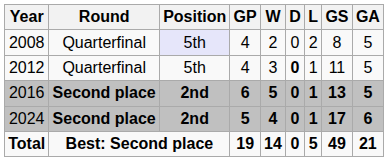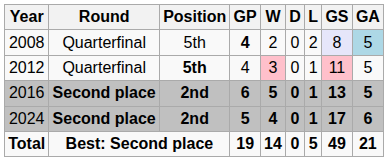(195, 42) lavender background -> (195, 42) no background
(245, 42) normal -> (245, 42) bold
(337, 42) no background -> (337, 42) lavender background
(368, 42) no background -> (368, 42) lightblue background
(195, 67) normal -> (195, 67) bold
(273, 67) no background -> (273, 67) pink background
(295, 67) bold -> (295, 67) normal
(337, 67) no background -> (337, 67) pink background
